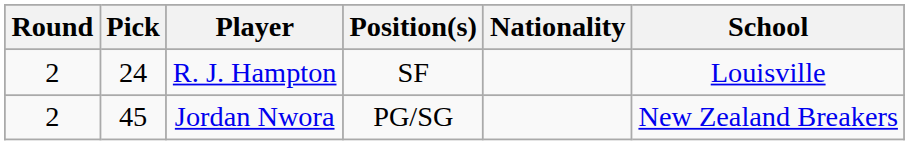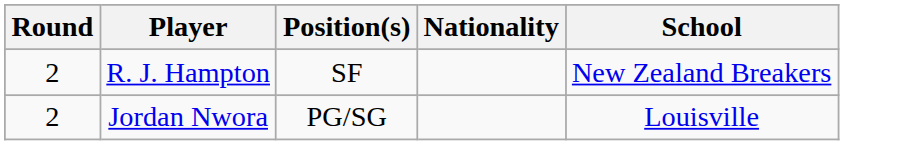- column: (133, 26)
(768, 71) Louisville -> (702, 71) New Zealand Breakers
(768, 116) New Zealand Breakers -> (702, 116) Louisville
